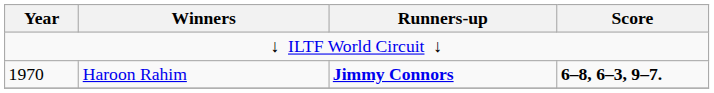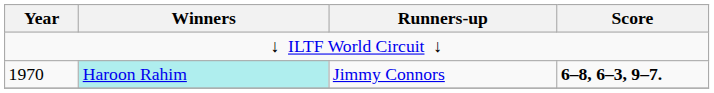(135, 74) no background -> (135, 74) paleturquoise background
(393, 74) bold -> (389, 74) normal
